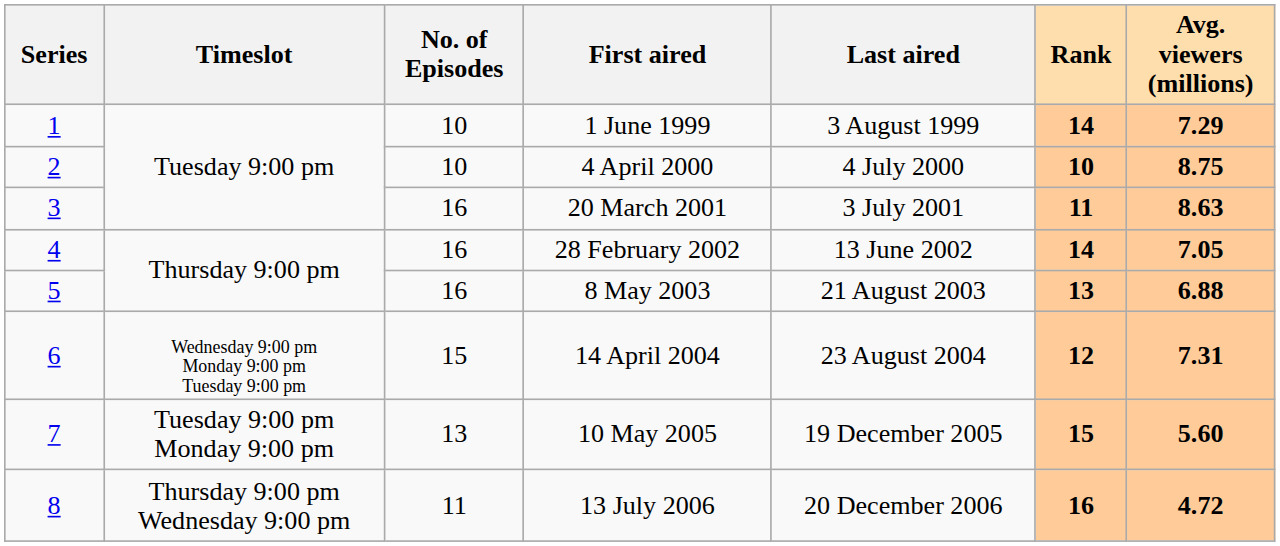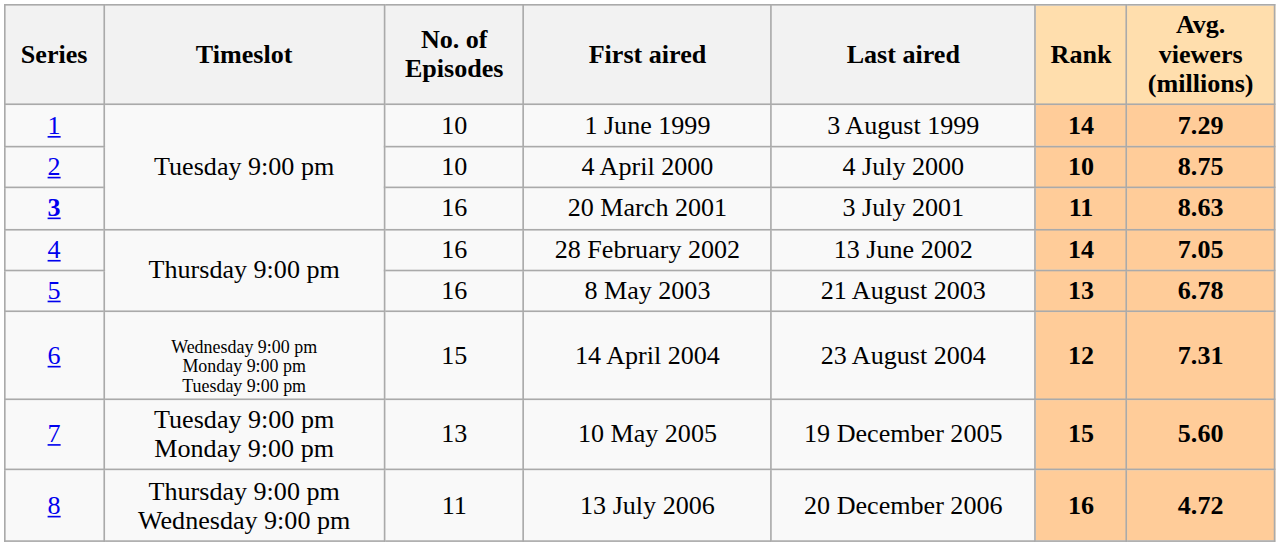(54, 207) normal -> (54, 207) bold
(1201, 290) 6.88 -> (1201, 290) 6.78
